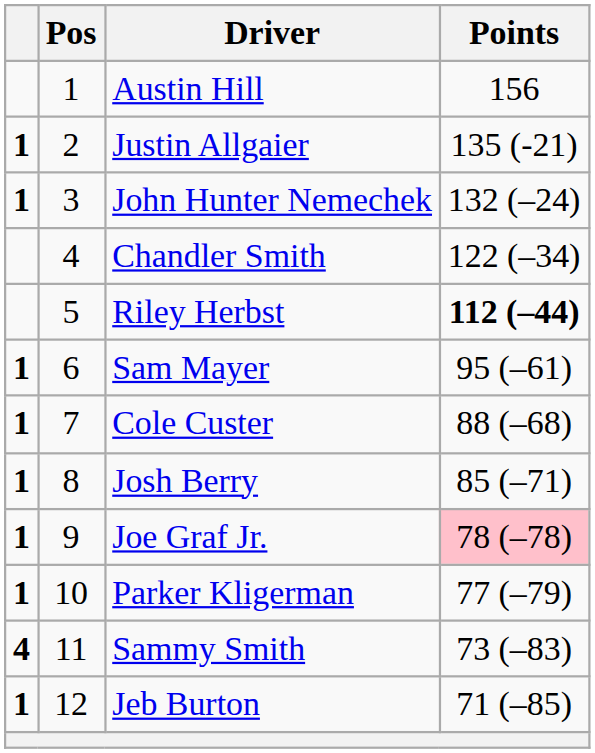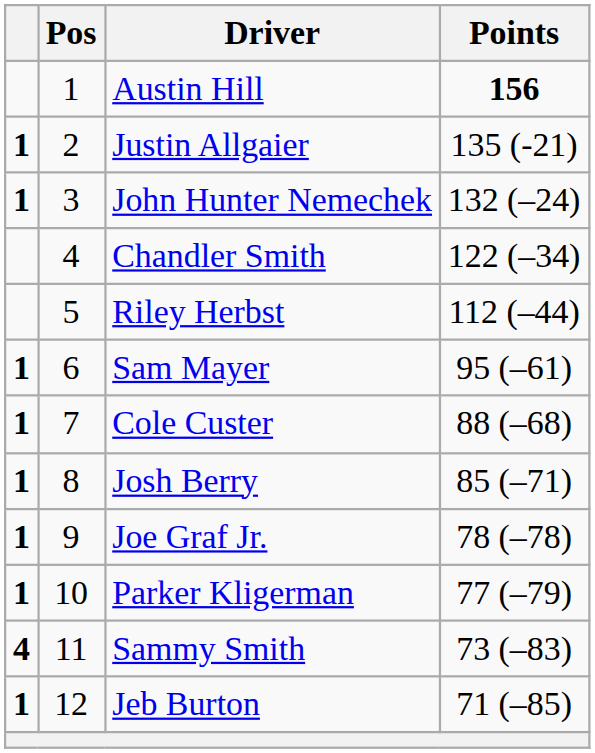(514, 88) normal -> (514, 88) bold
(514, 312) bold -> (514, 312) normal
(514, 535) pink background -> (514, 535) no background
